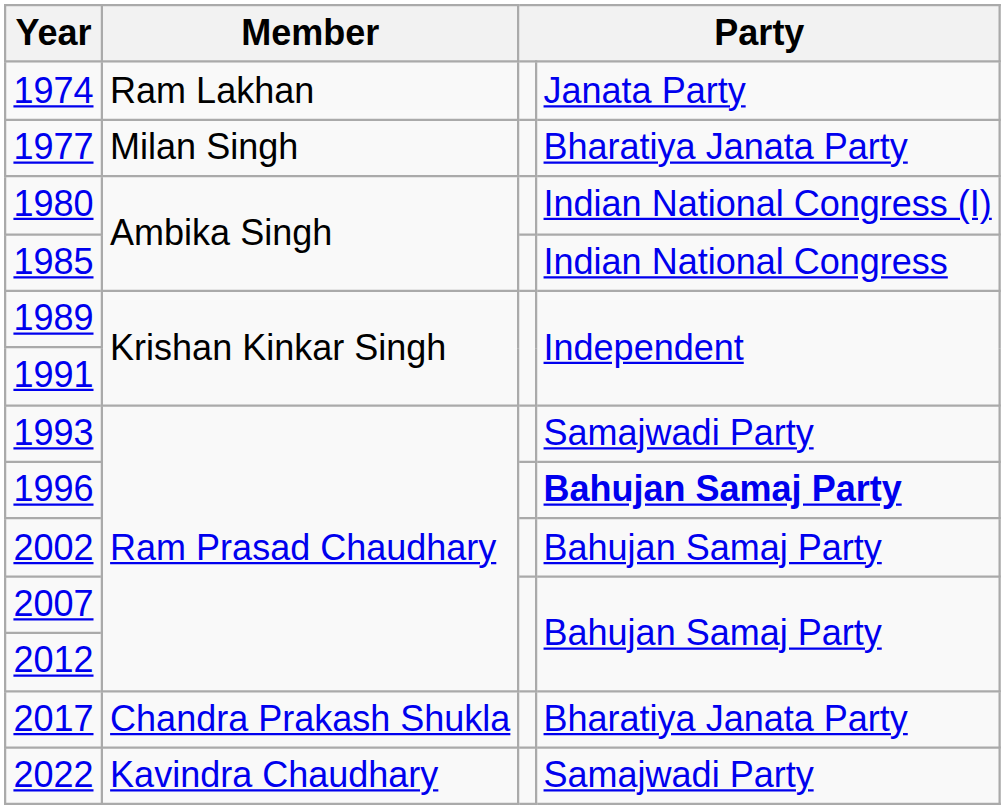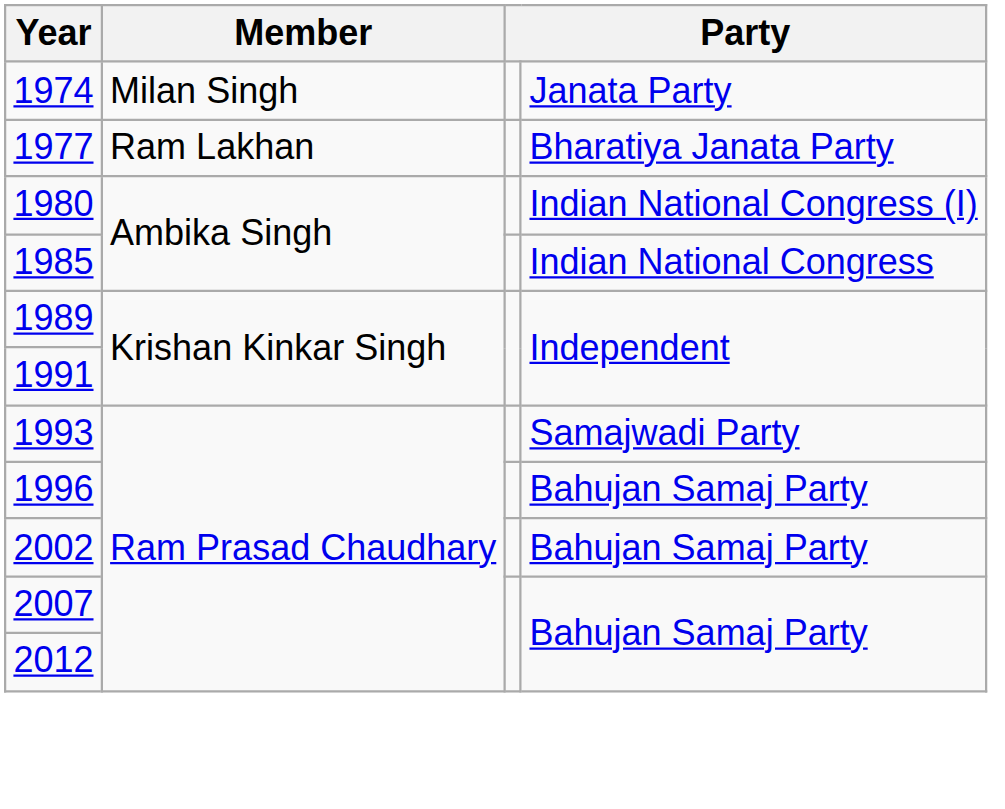(212, 90) Ram Lakhan -> (204, 90) Milan Singh
(204, 147) Milan Singh -> (212, 147) Ram Lakhan
(723, 489) bold -> (699, 489) normal
- row: (53, 718)
- row: (53, 775)
